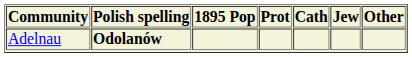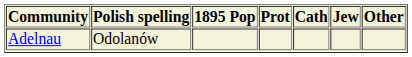(127, 39) bold -> (126, 39) normal
